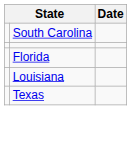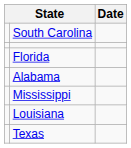+ row: (36, 76)
+ row: (42, 95)
